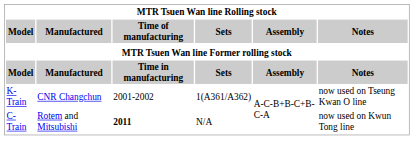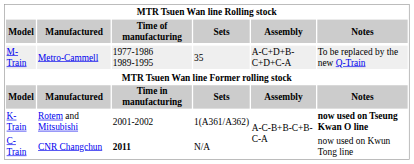+ row: (17, 57)
(69, 97) CNR Changchun -> (58, 121) Rotem and Mitsubishi
(357, 97) normal -> (358, 121) bold
(58, 121) Rotem and Mitsubishi -> (70, 146) CNR Changchun
